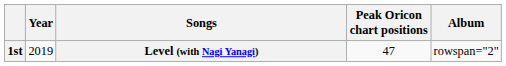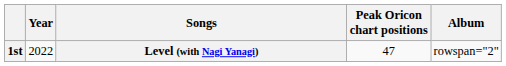(41, 51) 2019 -> (41, 51) 2022
